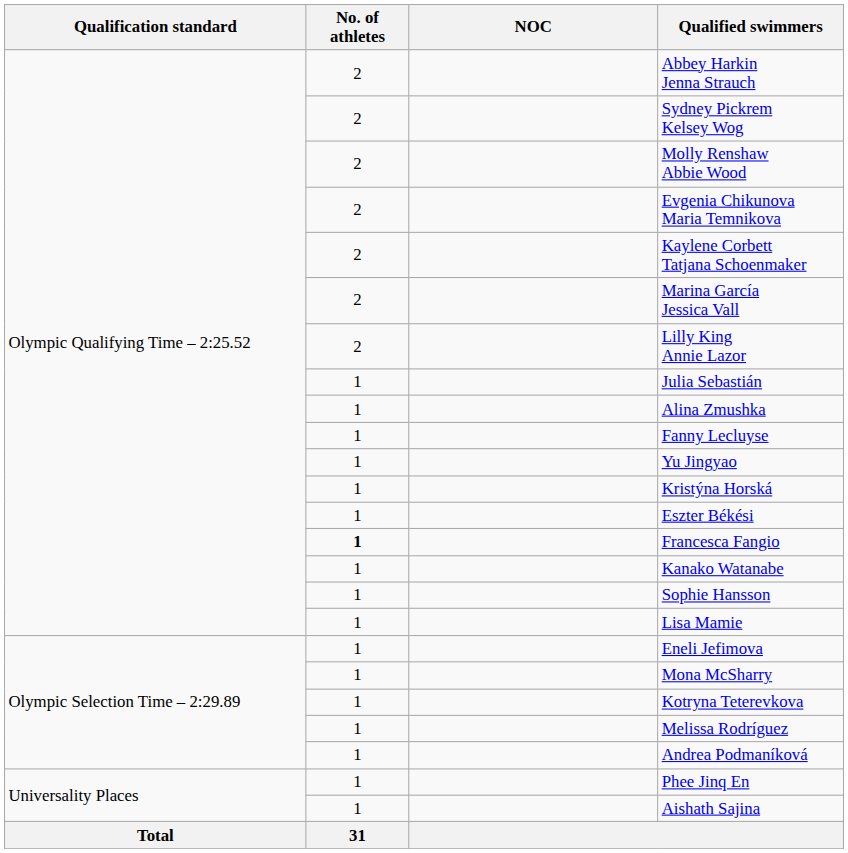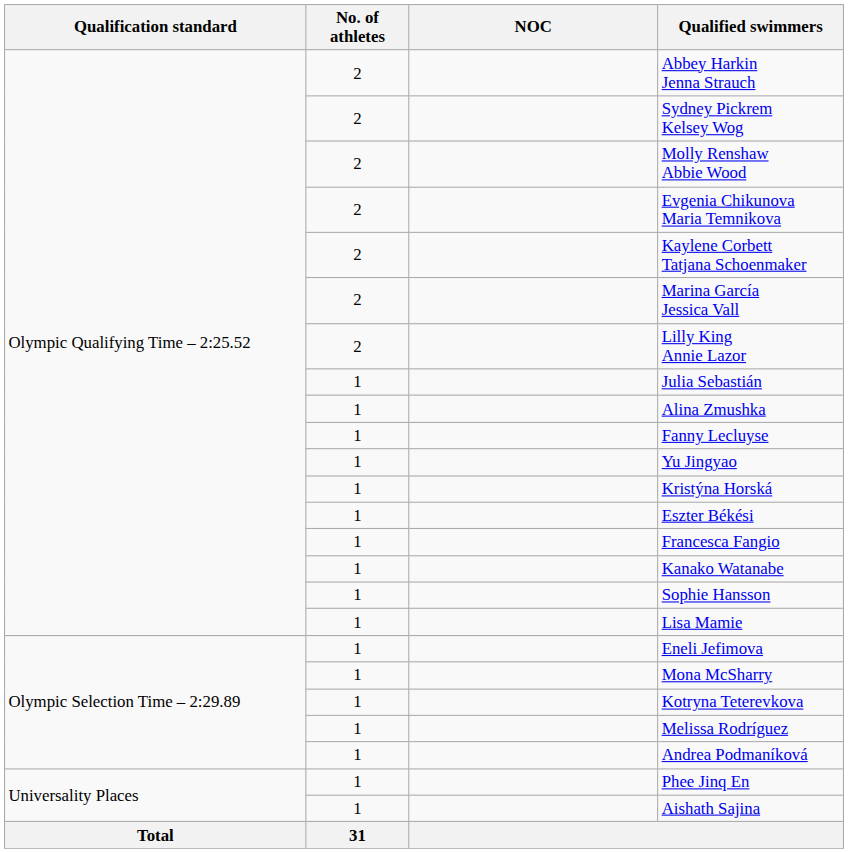(357, 542) bold -> (357, 542) normal
